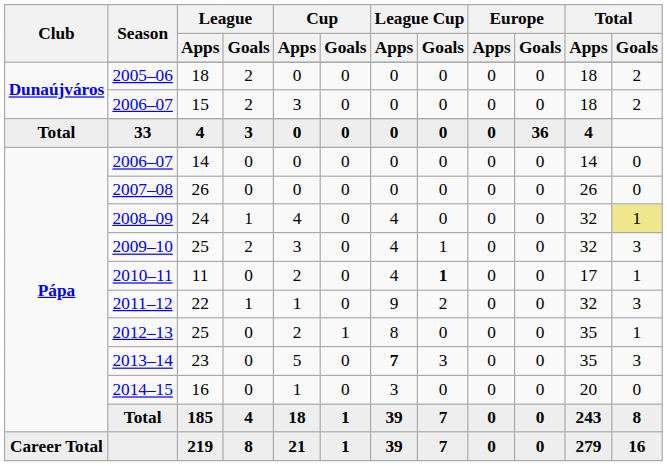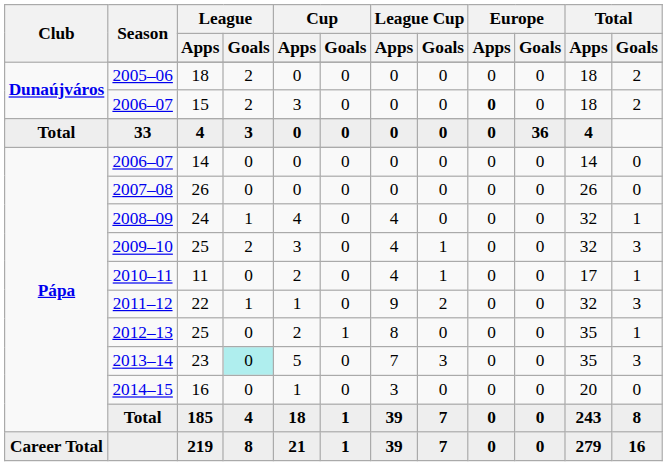(492, 104) normal -> (492, 104) bold
(637, 218) khaki background -> (637, 218) no background
(443, 275) bold -> (443, 275) normal
(249, 361) no background -> (249, 361) paleturquoise background
(394, 361) bold -> (394, 361) normal
